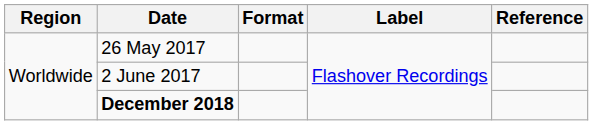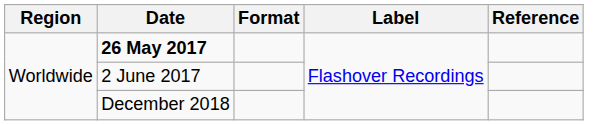(153, 47) normal -> (154, 47) bold
(167, 104) bold -> (165, 104) normal
